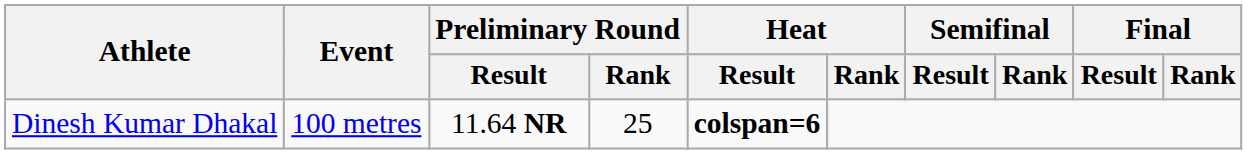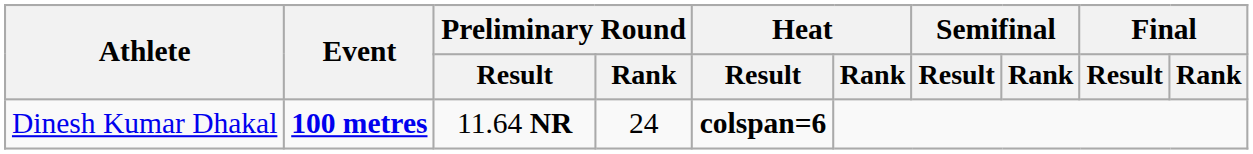(356, 123) normal -> (359, 123) bold
(638, 123) 25 -> (644, 123) 24
